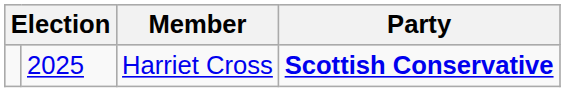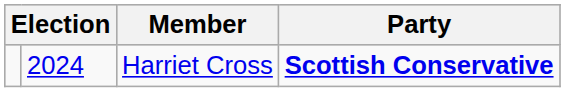(55, 65) 2025 -> (55, 65) 2024
